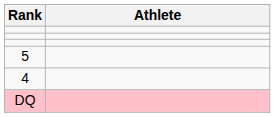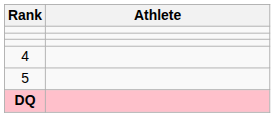(25, 56) 5 -> (25, 56) 4
(25, 78) 4 -> (25, 78) 5
(25, 101) normal -> (25, 101) bold
